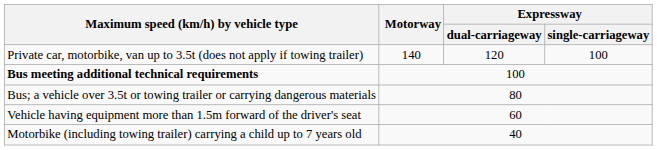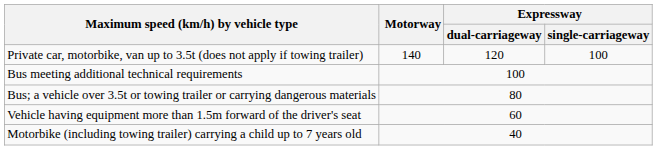(133, 74) bold -> (125, 74) normal
